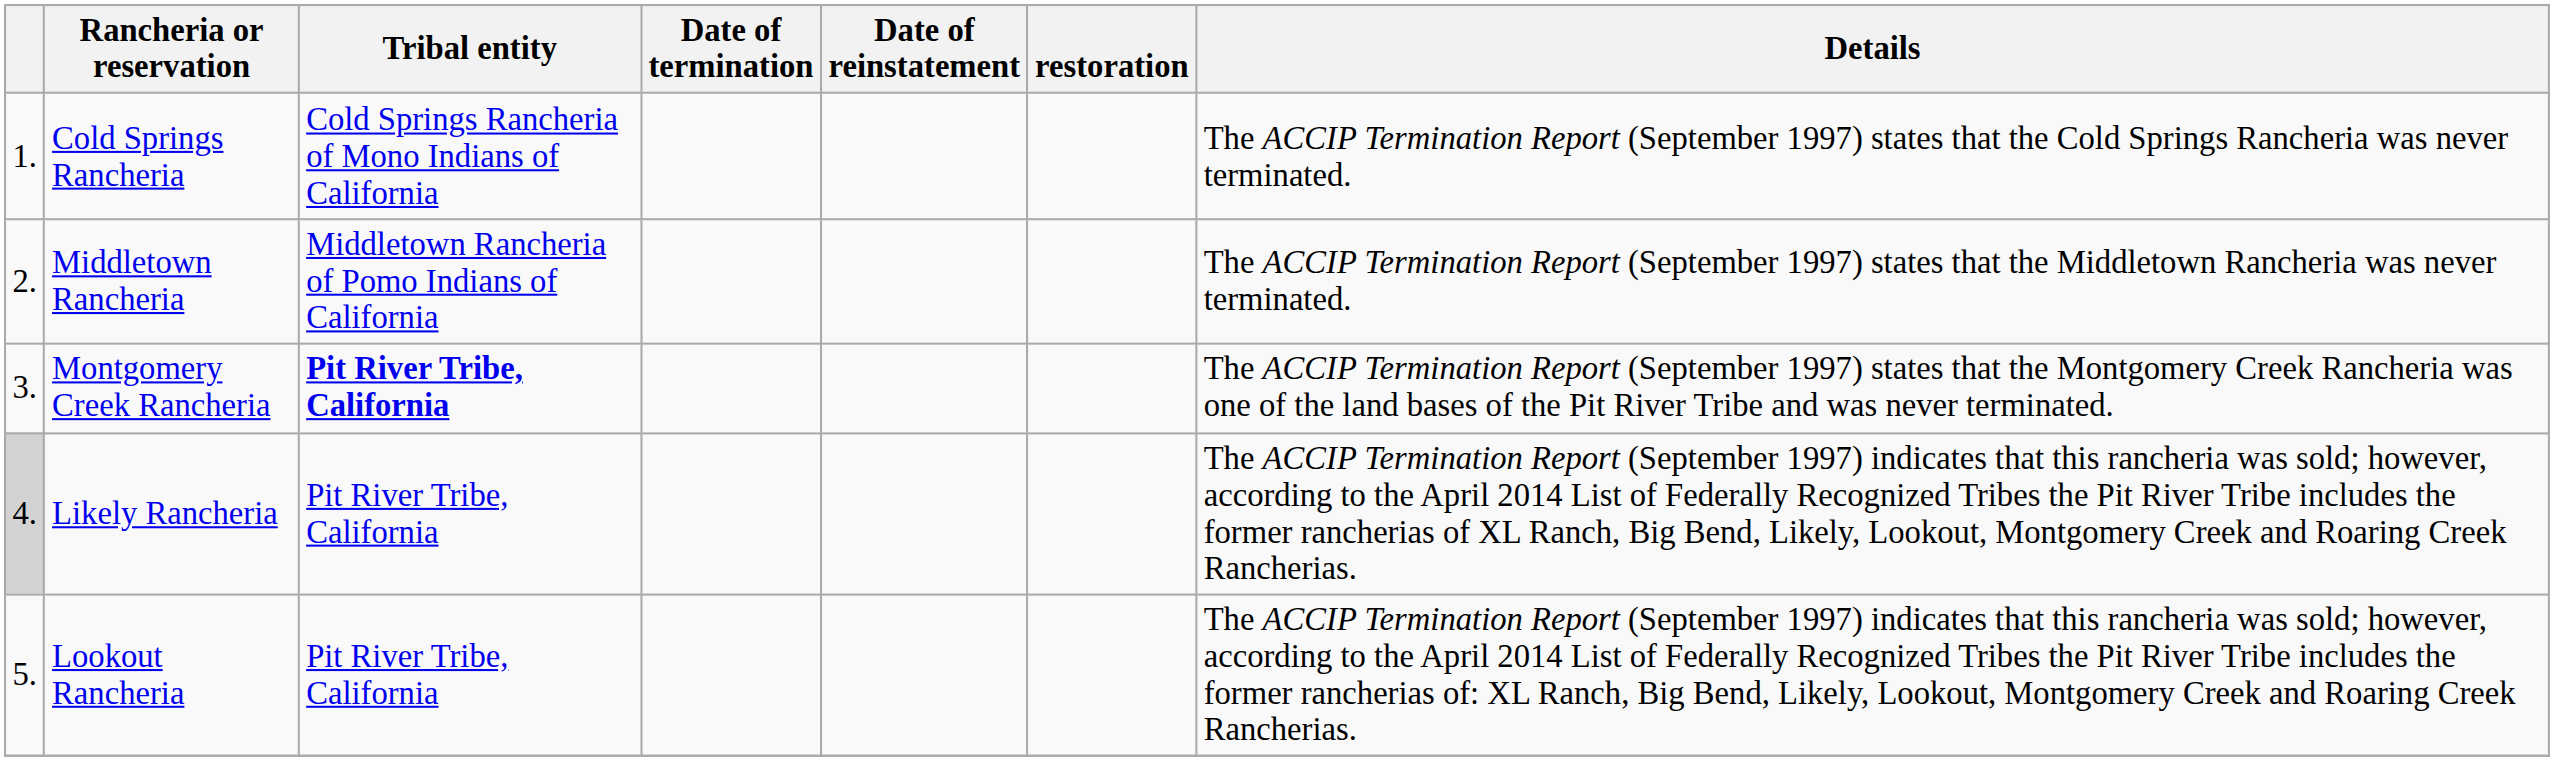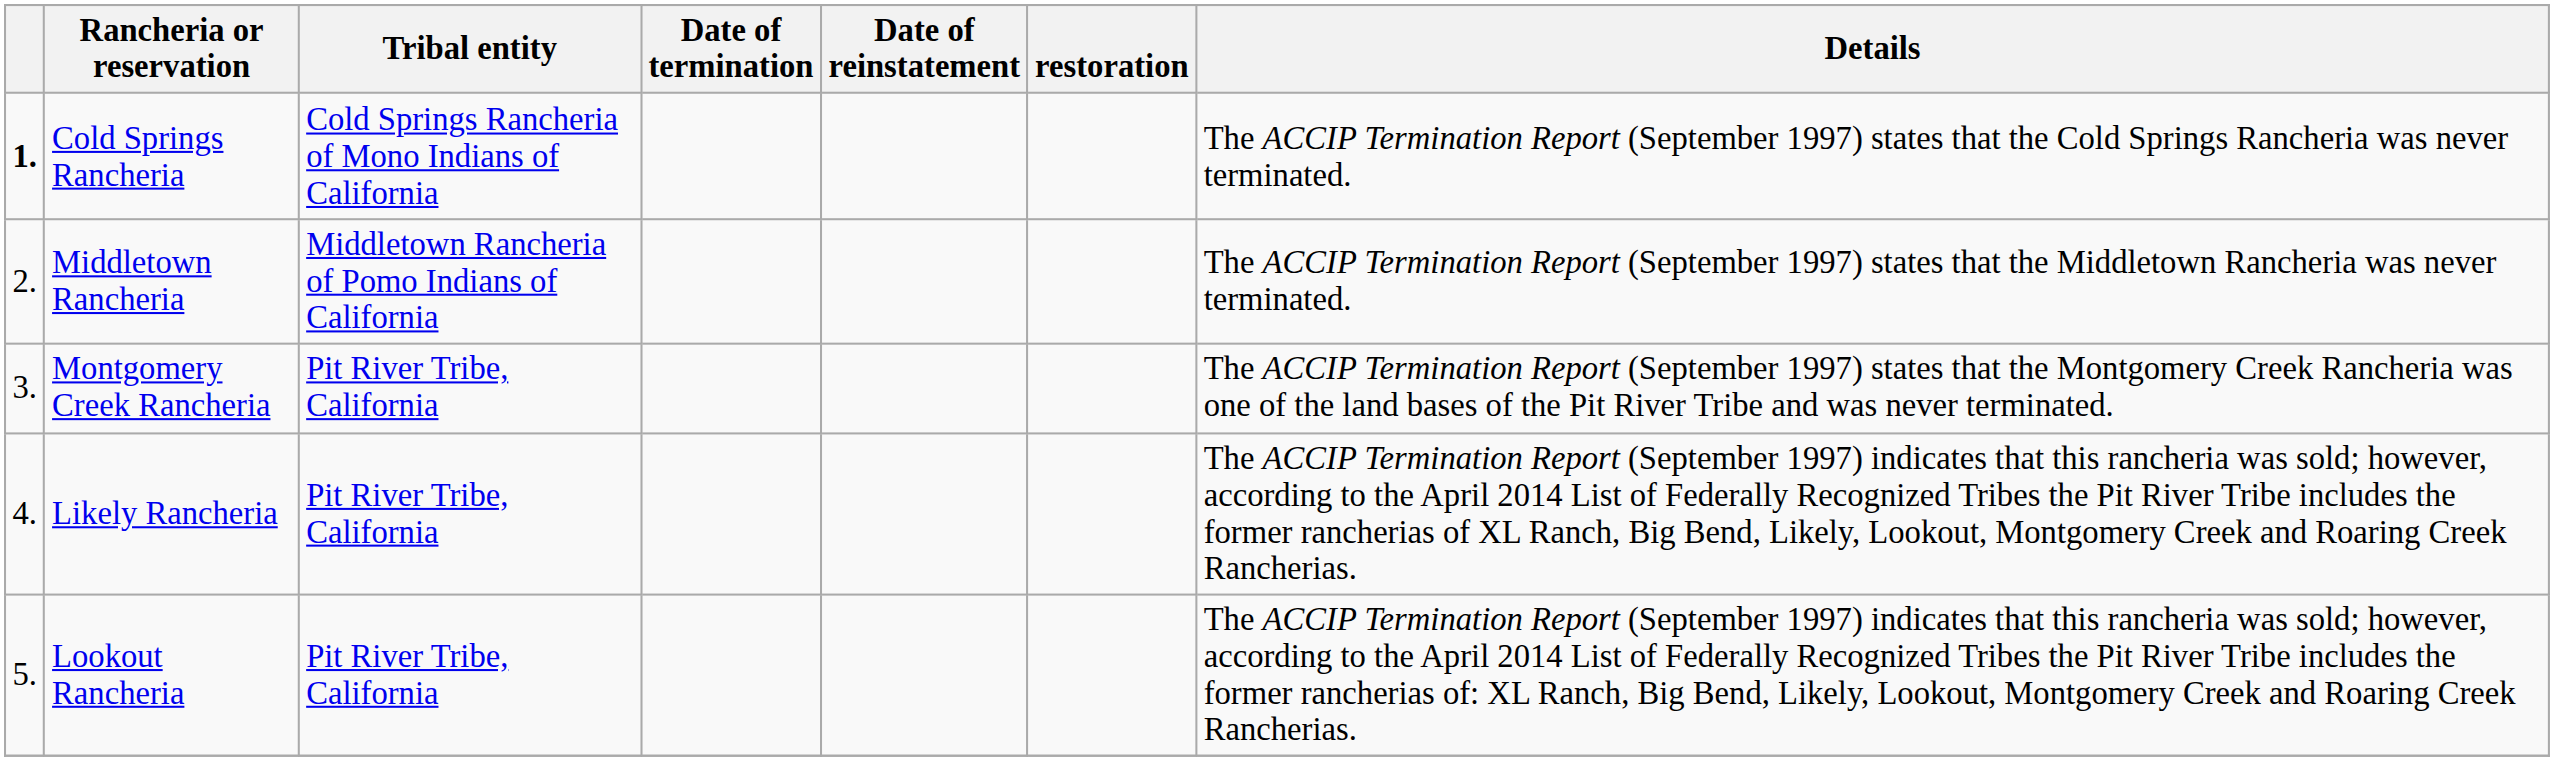(25, 155) normal -> (25, 155) bold
(414, 387) bold -> (407, 387) normal
(25, 512) lightgrey background -> (25, 512) no background
